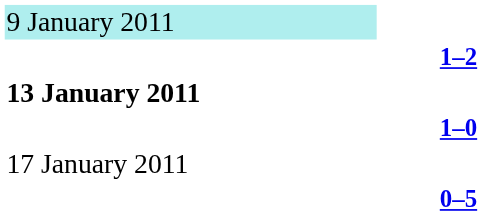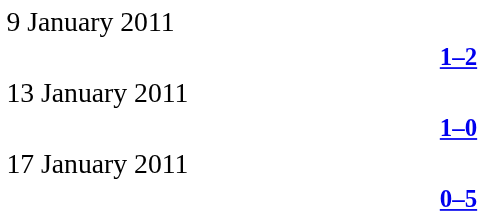(91, 21) paleturquoise background -> (91, 21) no background
(103, 92) bold -> (97, 92) normal
